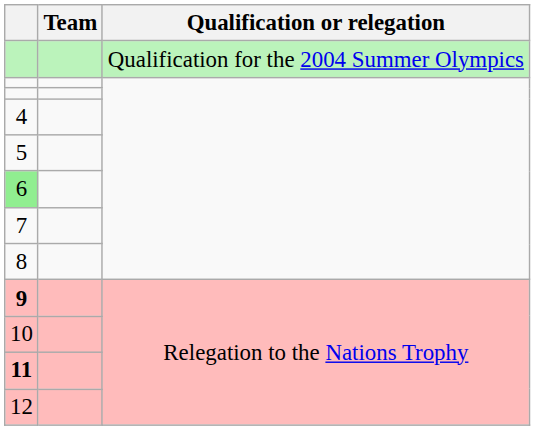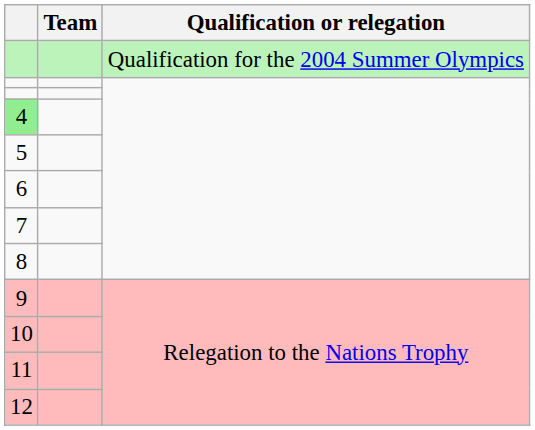(21, 116) no background -> (21, 116) lightgreen background
(21, 188) lightgreen background -> (21, 188) no background
(21, 297) bold -> (21, 297) normal
(21, 370) bold -> (21, 370) normal
